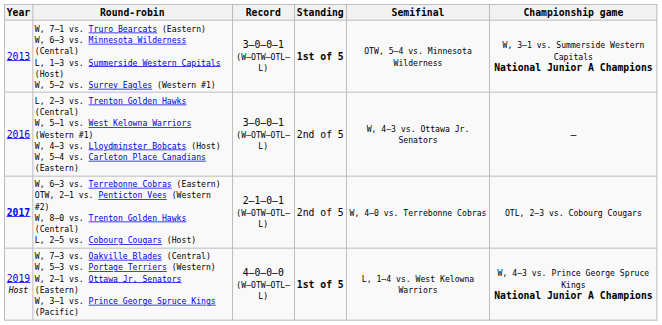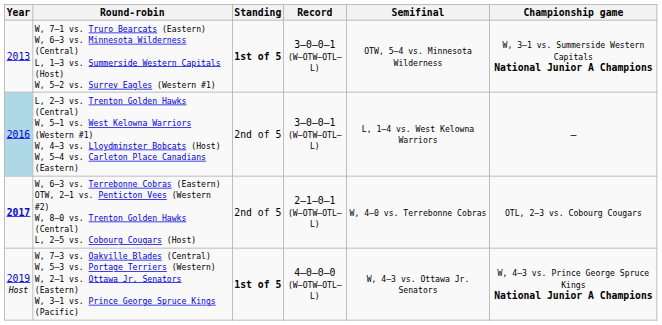columns swapped: (263, 12) <-> (320, 12)
(18, 134) no background -> (18, 134) lightblue background
(418, 135) W, 4–3 vs. Ottawa Jr. Senators -> (418, 135) L, 1–4 vs. West Kelowna Warriors
(418, 285) L, 1–4 vs. West Kelowna Warriors -> (418, 285) W, 4–3 vs. Ottawa Jr. Senators
